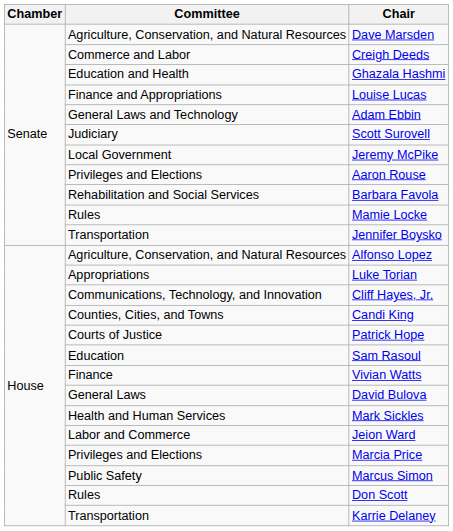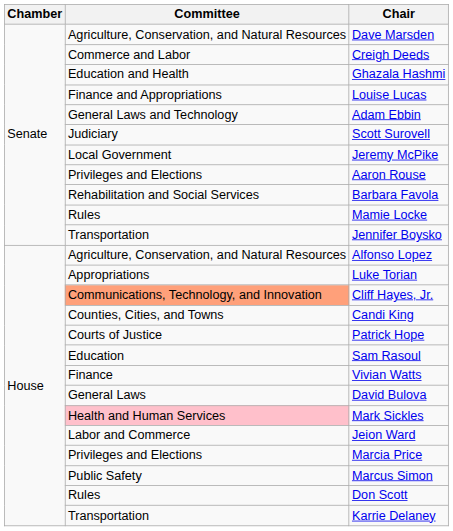(195, 295) no background -> (195, 295) lightsalmon background
(147, 415) no background -> (147, 415) pink background
